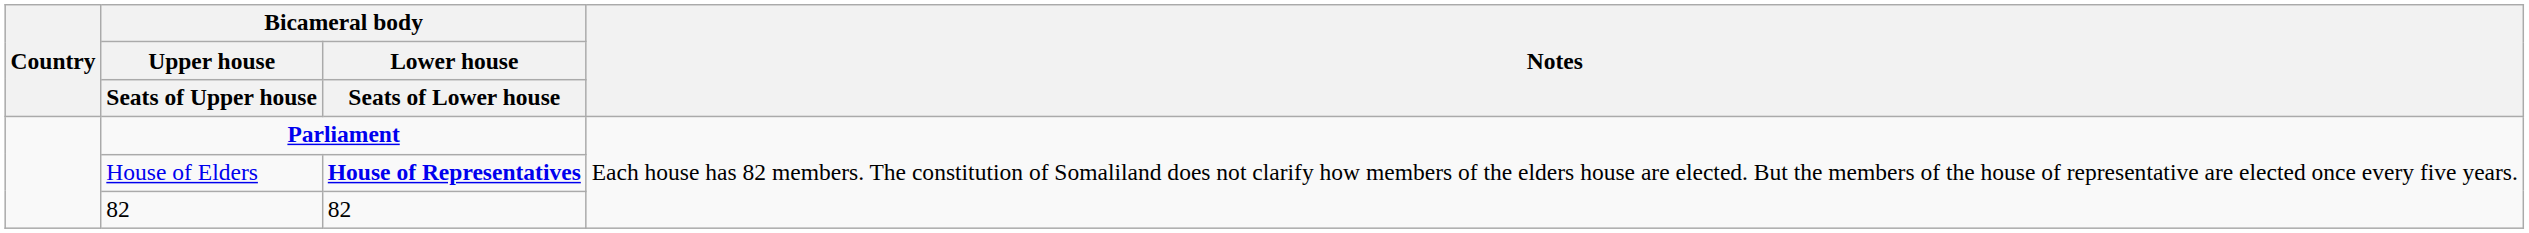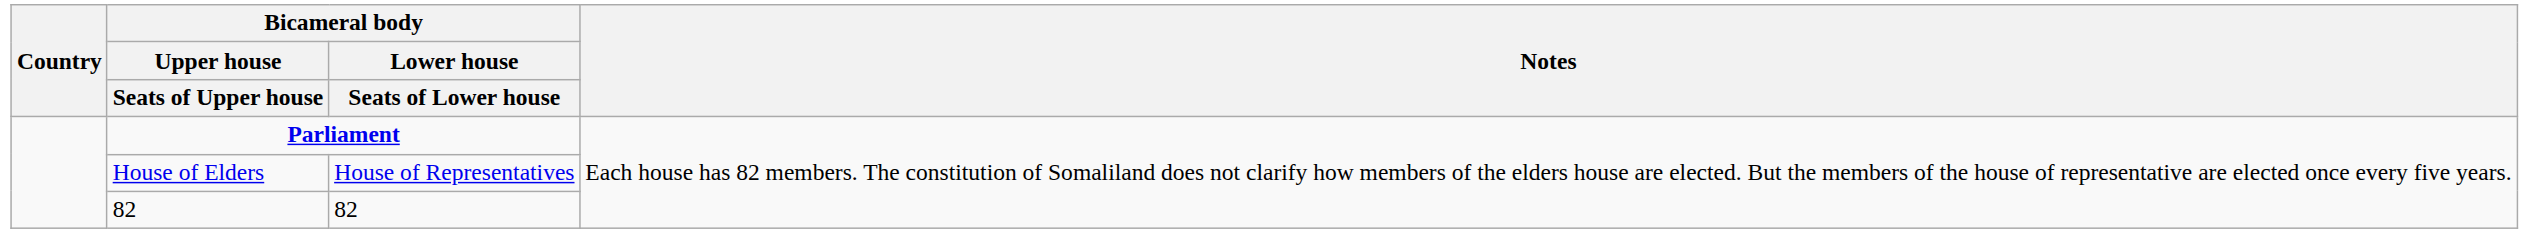(454, 172) bold -> (454, 172) normal
